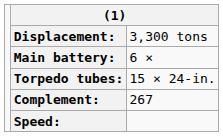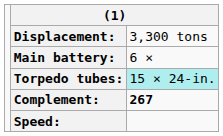(173, 79) no background -> (173, 79) paleturquoise background
(141, 100) normal -> (141, 100) bold
